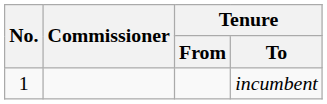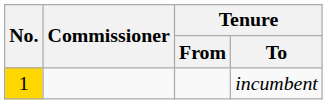(24, 83) no background -> (24, 83) gold background
